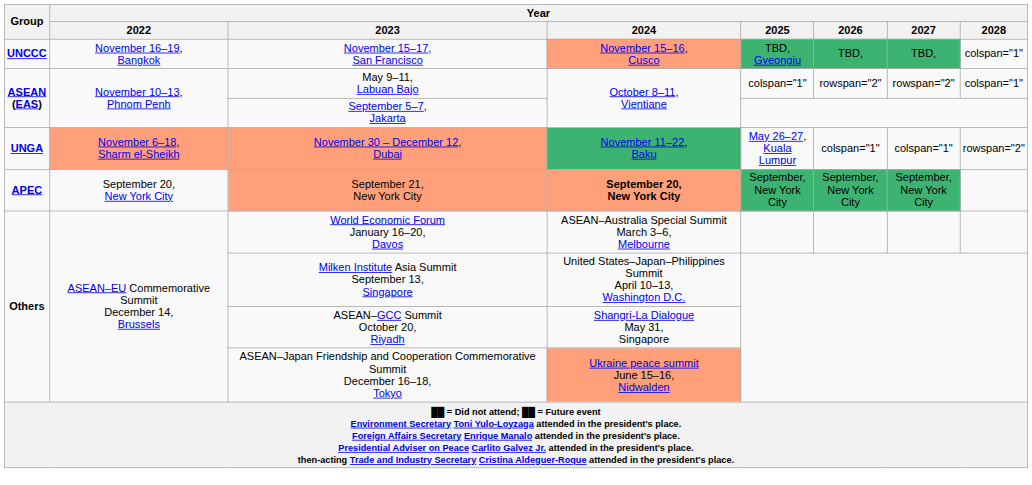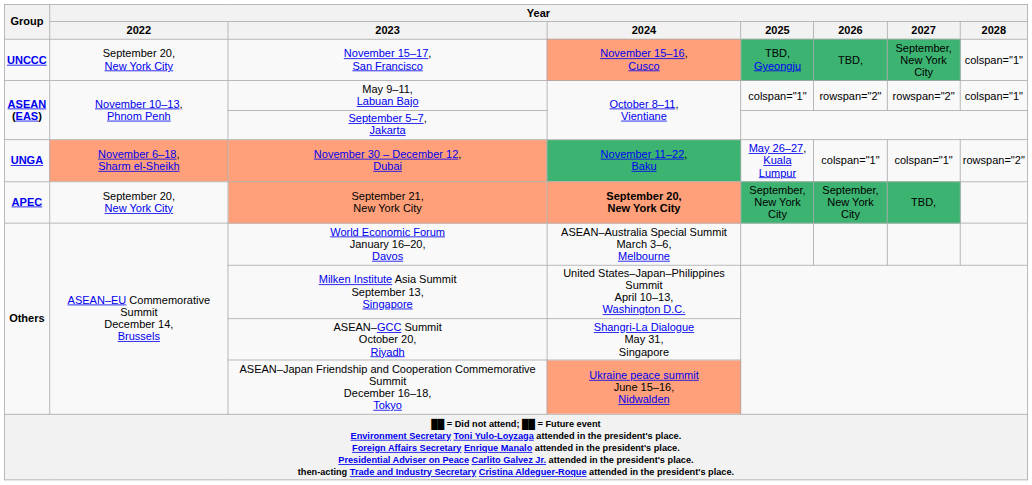(139, 53) November 16–19, Bangkok -> (139, 60) September 20, New York City
(924, 53) TBD, -> (924, 60) September, New York City
(924, 190) September, New York City -> (924, 202) TBD,
